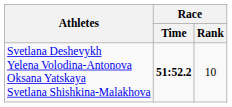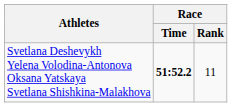(210, 72) 10 -> (210, 72) 11
